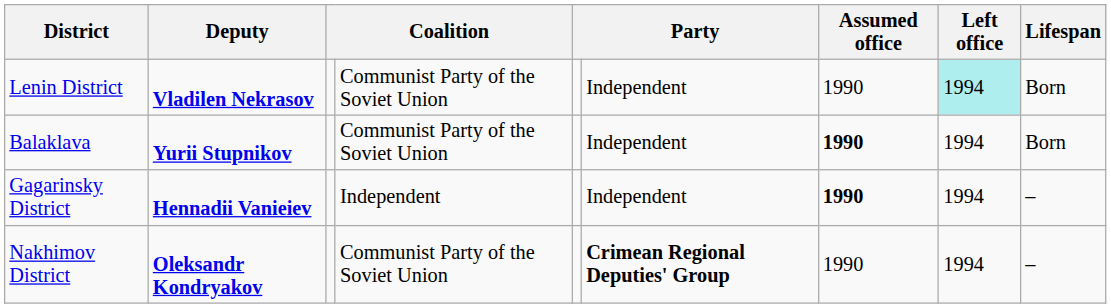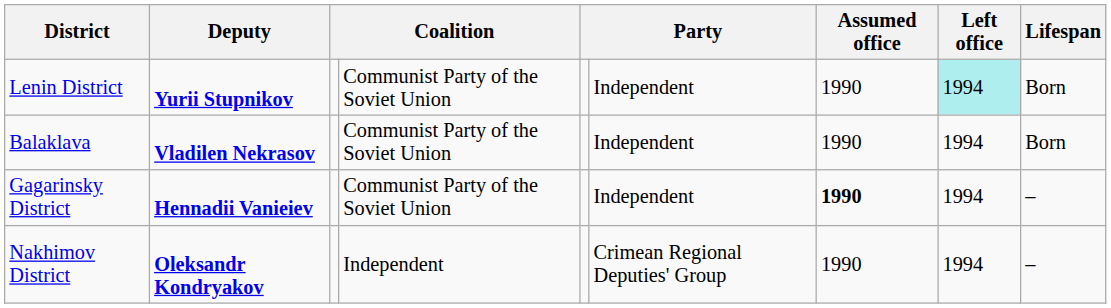(233, 98) Vladilen Nekrasov -> (224, 98) Yurii Stupnikov
(222, 153) Yurii Stupnikov -> (235, 153) Vladilen Nekrasov
(843, 142) bold -> (841, 142) normal
(390, 197) Independent -> (441, 197) Communist Party of the Soviet Union
(437, 263) Communist Party of the Soviet Union -> (393, 263) Independent
(665, 263) bold -> (668, 263) normal
